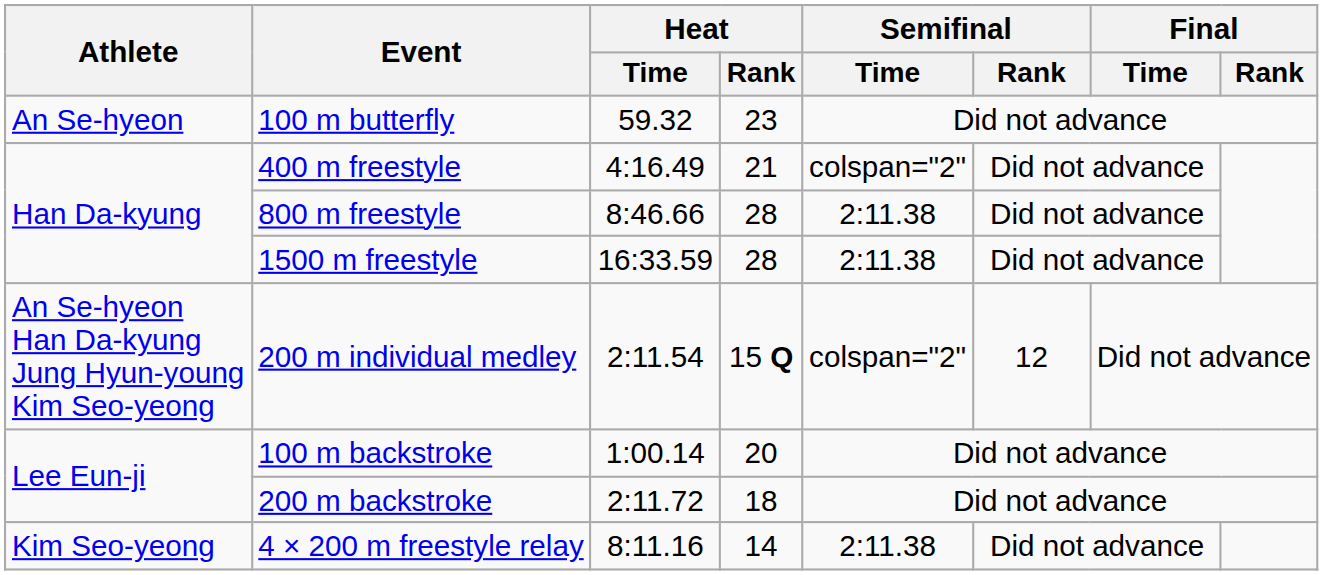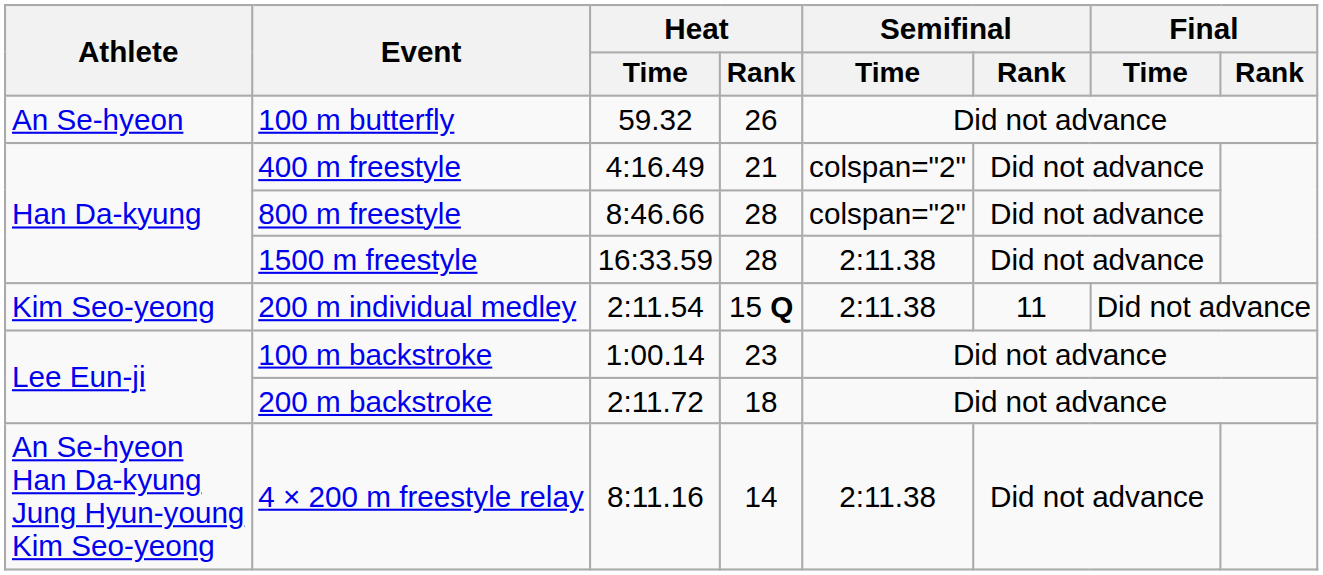(761, 120) 23 -> (761, 120) 26
(888, 214) 2:11.38 -> (888, 214) colspan="2"
(128, 357) An Se-hyeon Han Da-kyung Jung Hyun-young Kim Seo-yeong -> (113, 307) Kim Seo-yeong
(888, 357) colspan="2" -> (888, 307) 2:11.38
(1031, 357) 12 -> (1031, 307) 11
(761, 453) 20 -> (761, 354) 23
(113, 547) Kim Seo-yeong -> (128, 497) An Se-hyeon Han Da-kyung Jung Hyun-young Kim Seo-yeong
